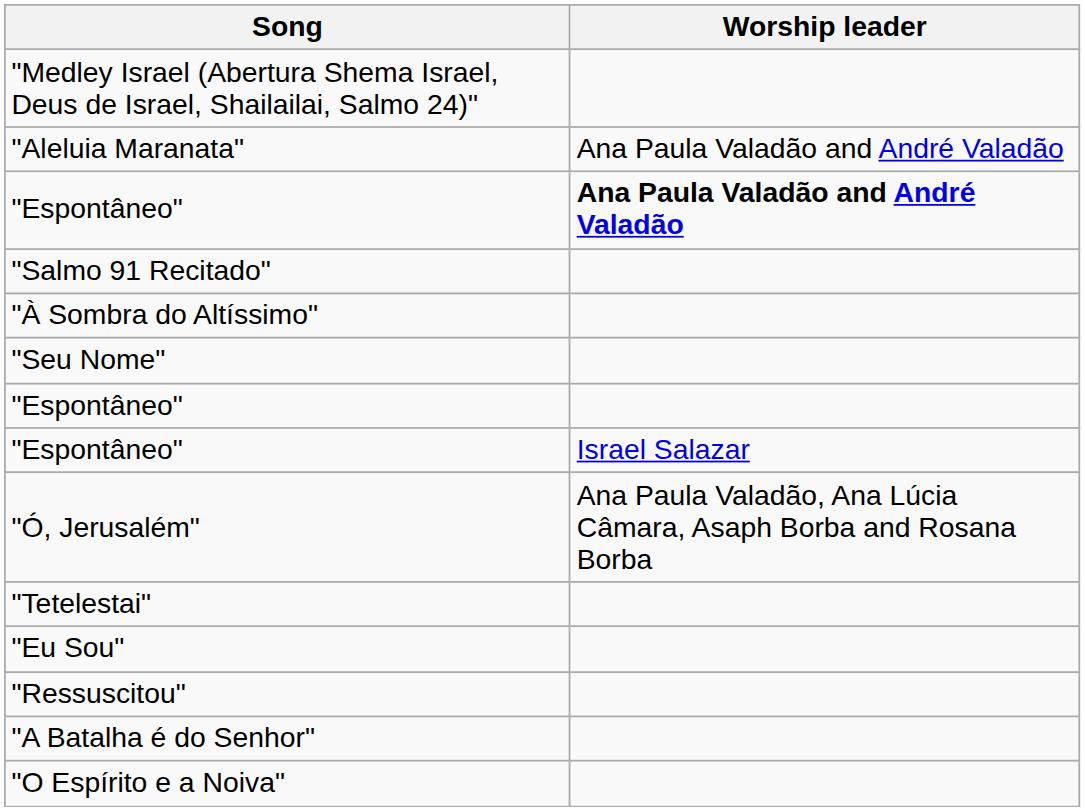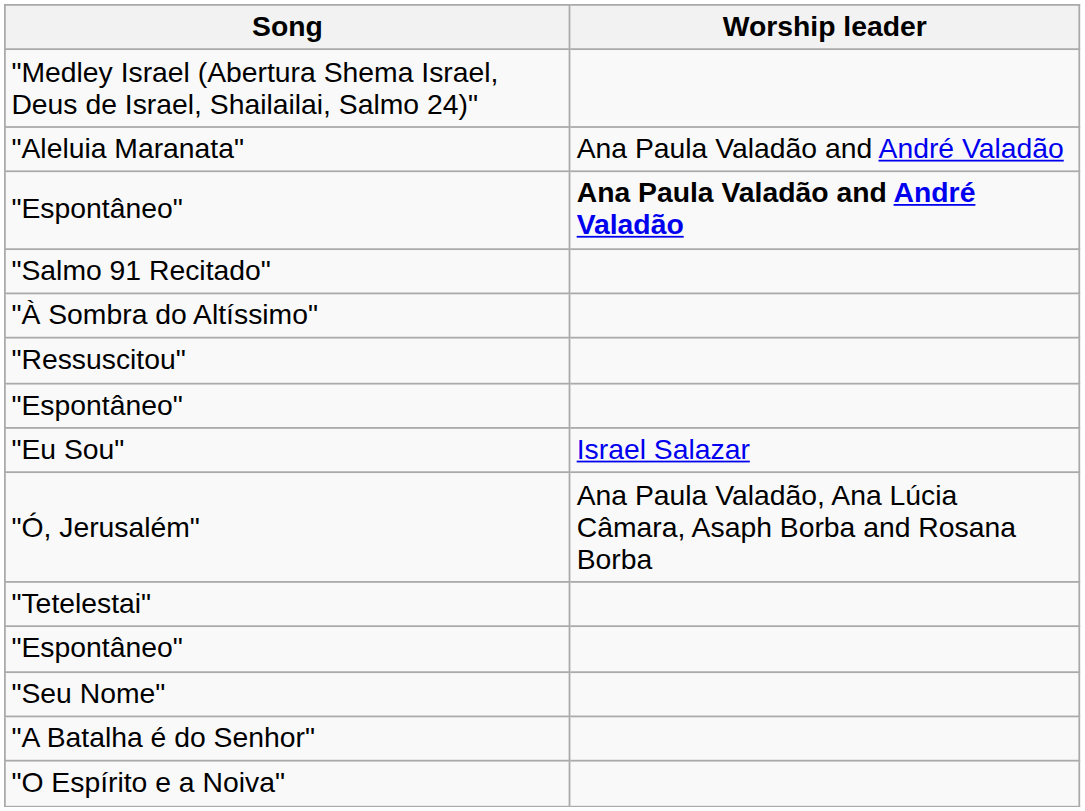(88, 360) "Seu Nome" -> (99, 360) "Ressuscitou"
(97, 449) "Espontâneo" -> (68, 449) "Eu Sou"
(68, 648) "Eu Sou" -> (97, 648) "Espontâneo"
(99, 693) "Ressuscitou" -> (88, 693) "Seu Nome"
